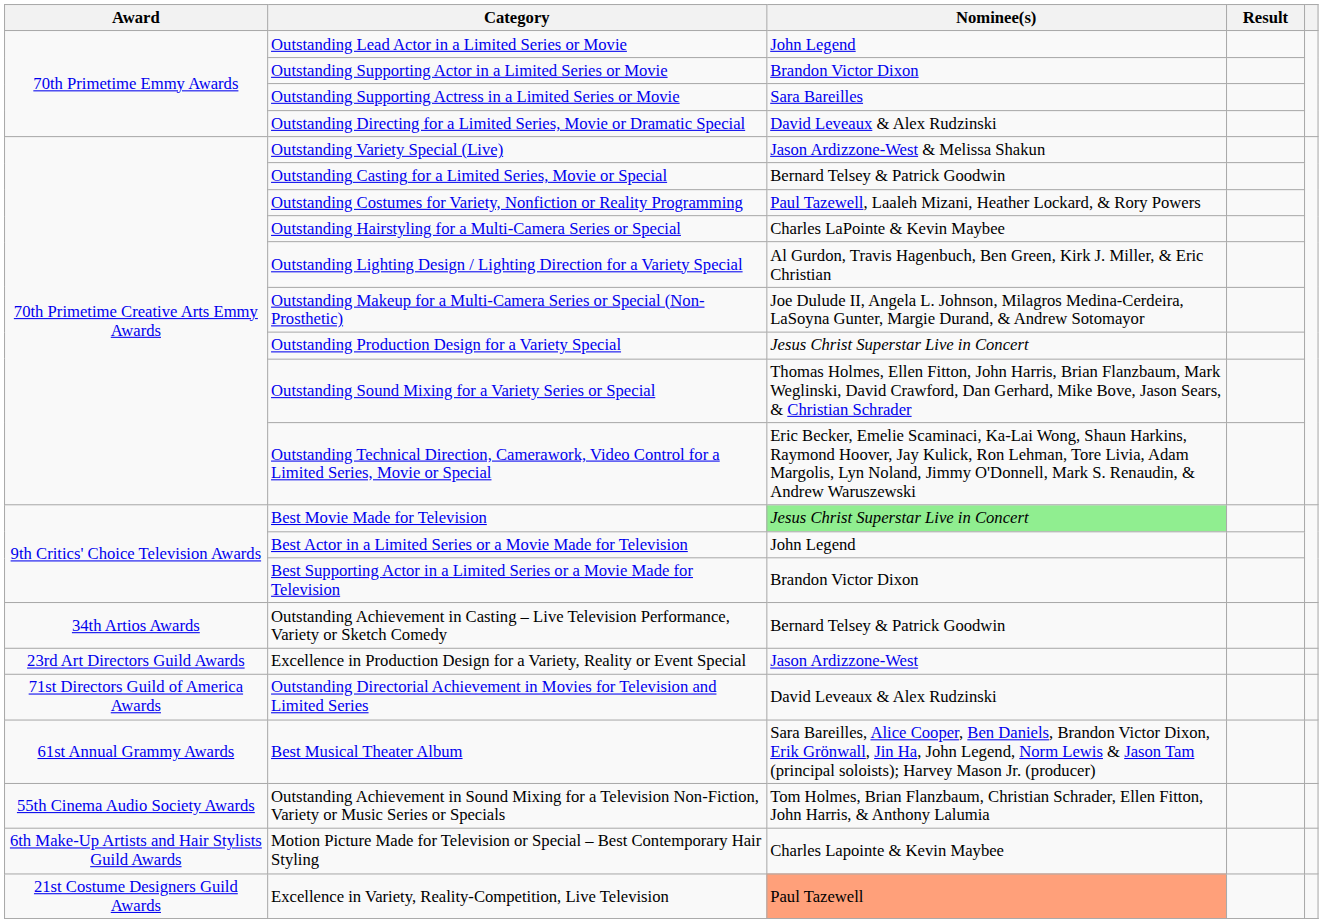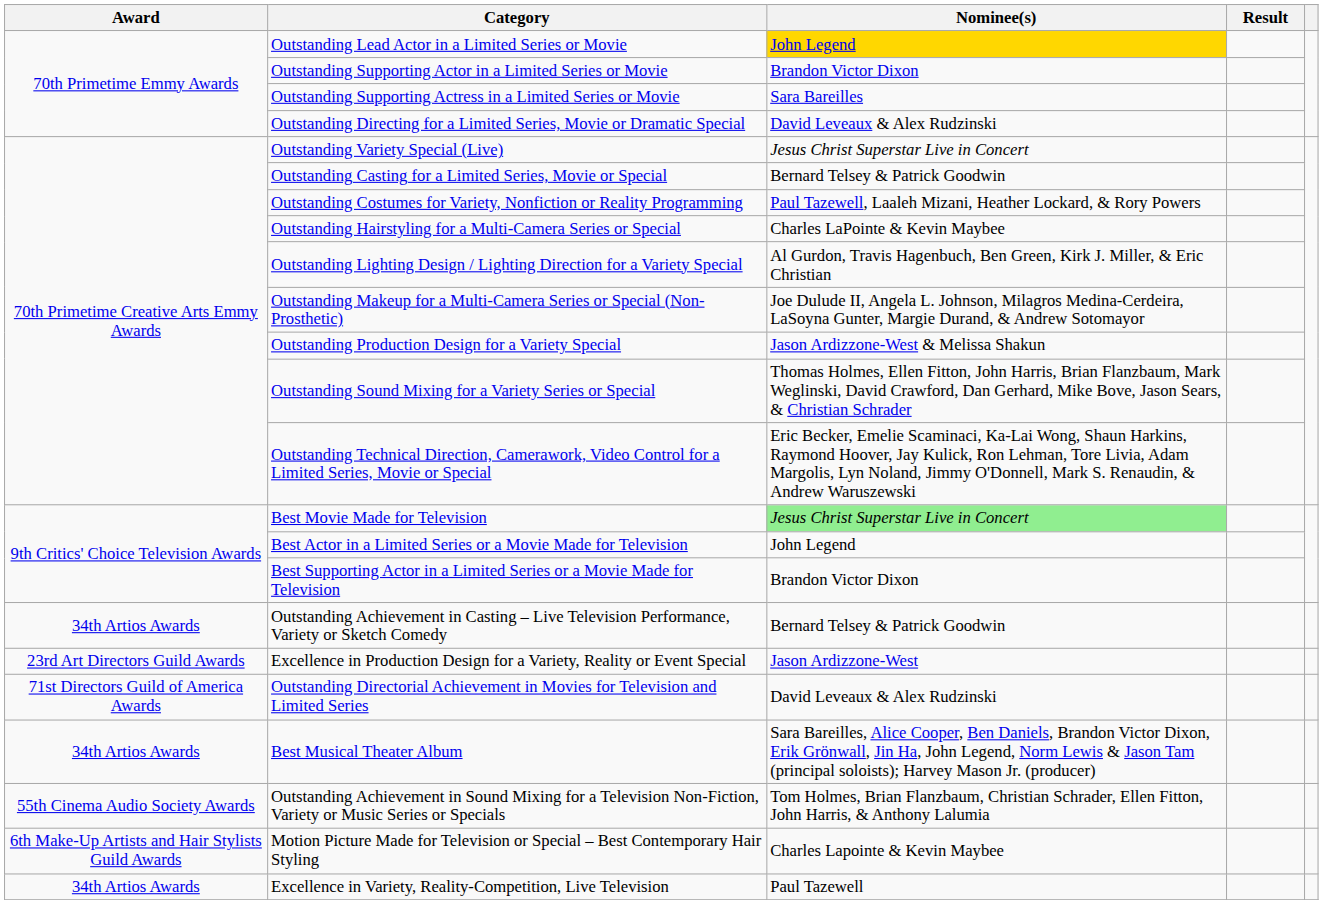(813, 44) no background -> (813, 44) gold background
(908, 149) Jason Ardizzone-West & Melissa Shakun -> (899, 149) Jesus Christ Superstar Live in Concert
(899, 345) Jesus Christ Superstar Live in Concert -> (908, 345) Jason Ardizzone-West & Melissa Shakun
(136, 751) 61st Annual Grammy Awards -> (136, 751) 34th Artios Awards
(136, 896) 21st Costume Designers Guild Awards -> (136, 886) 34th Artios Awards
(817, 896) lightsalmon background -> (817, 886) no background
